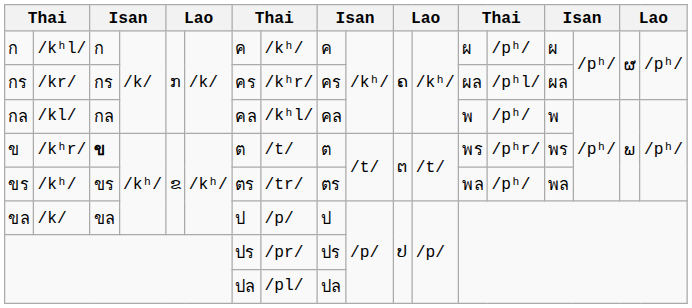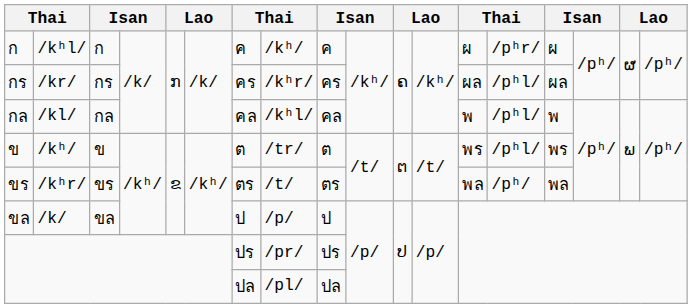(511, 48) /pʰ/ -> (516, 48) /pʰr/
(511, 116) /pʰ/ -> (516, 116) /pʰl/
(62, 150) /kʰr/ -> (57, 150) /kʰ/
(100, 151) bold -> (100, 151) normal
(279, 150) /t/ -> (284, 150) /tr/
(516, 150) /pʰr/ -> (516, 150) /pʰl/
(57, 184) /kʰ/ -> (62, 184) /kʰr/
(284, 184) /tr/ -> (279, 184) /t/
